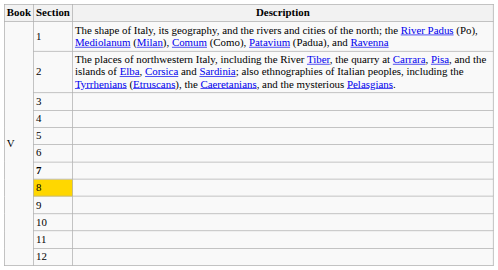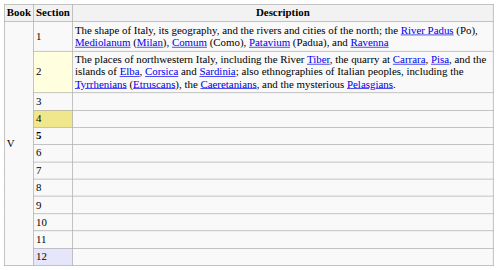(39, 72) no background -> (39, 72) lightyellow background
(39, 118) no background -> (39, 118) khaki background
(39, 136) normal -> (39, 136) bold
(39, 170) bold -> (39, 170) normal
(39, 187) gold background -> (39, 187) no background
(41, 256) no background -> (41, 256) lavender background
